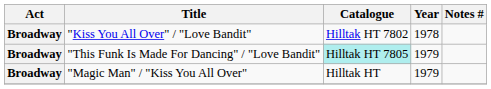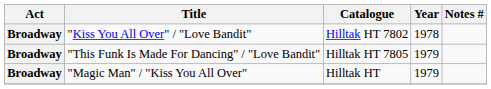(367, 53) paleturquoise background -> (367, 53) no background
